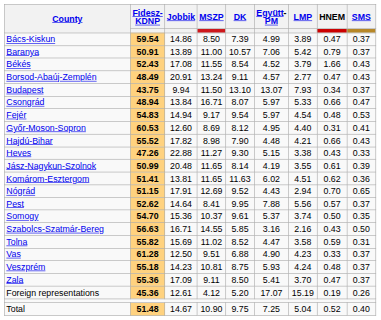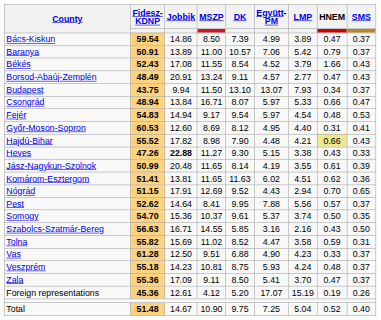(332, 141) no background -> (332, 141) khaki background
(181, 153) normal -> (181, 153) bold
